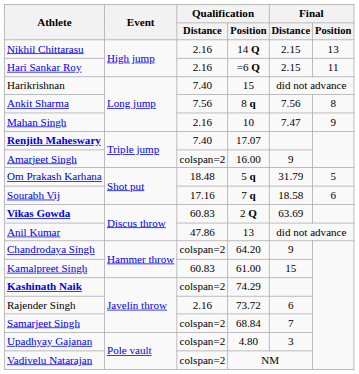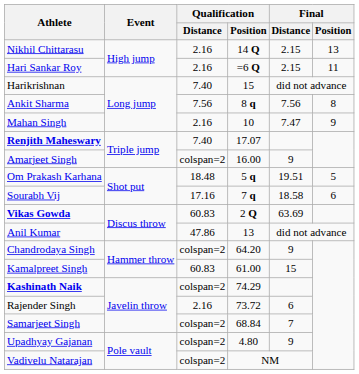(291, 177) 31.79 -> (291, 177) 19.51
(291, 342) 3 -> (291, 342) 9
